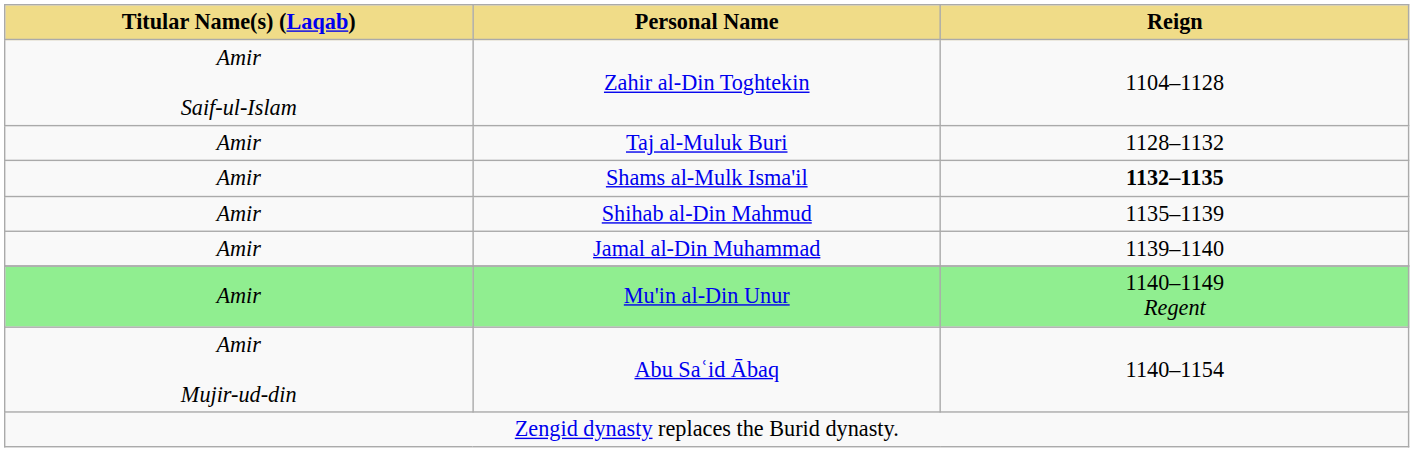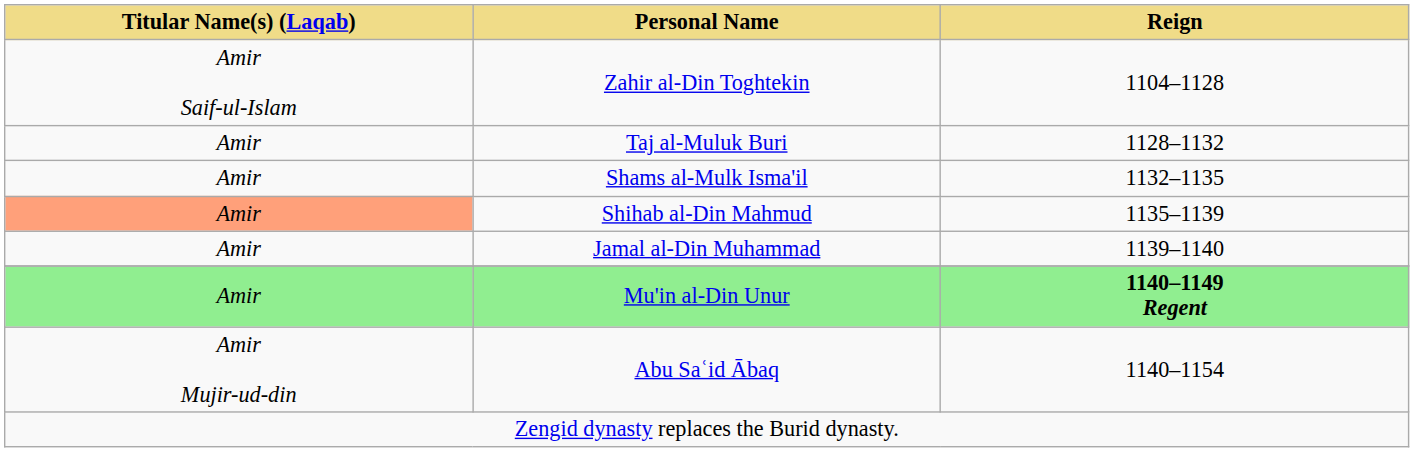(1175, 177) bold -> (1175, 177) normal
(239, 213) no background -> (239, 213) lightsalmon background
(1175, 296) normal -> (1175, 296) bold
